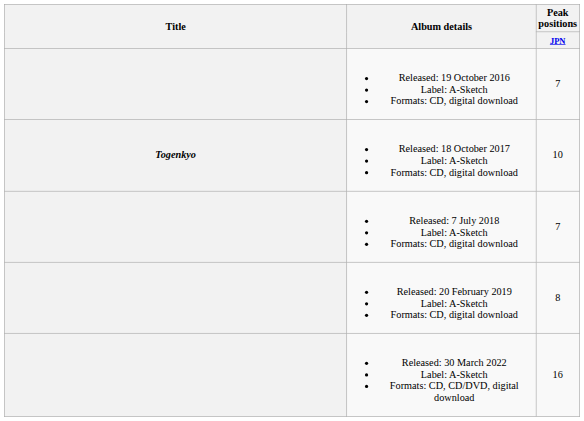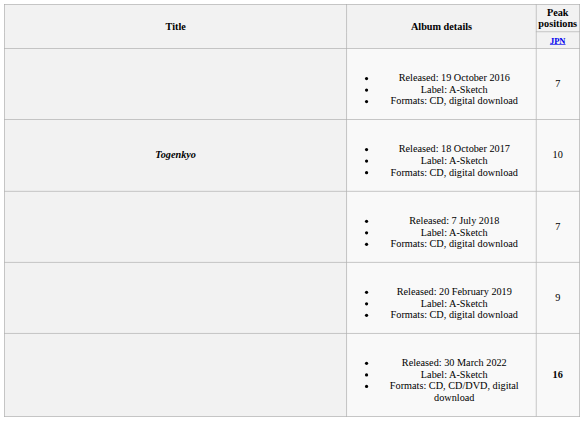(558, 297) 8 -> (558, 297) 9
(558, 375) normal -> (558, 375) bold
